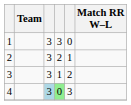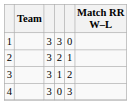(49, 91) lightblue background -> (49, 91) no background
(59, 91) lightgreen background -> (59, 91) no background
